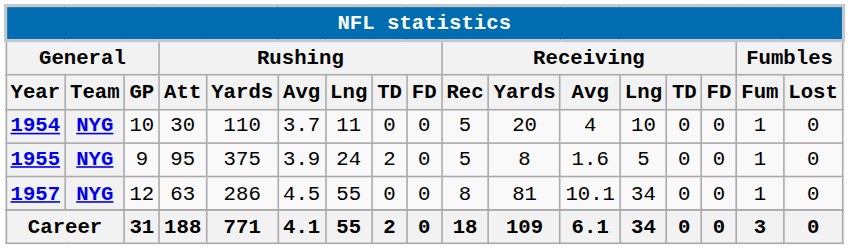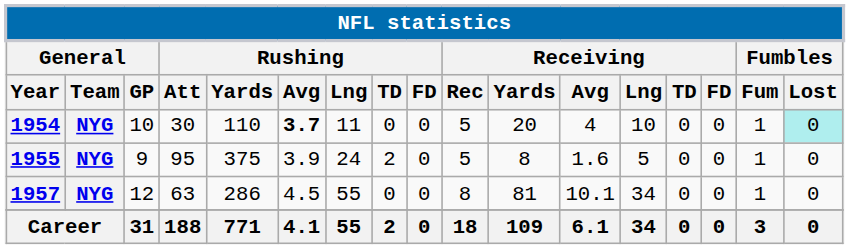(302, 126) normal -> (302, 126) bold
(813, 126) no background -> (813, 126) paleturquoise background
